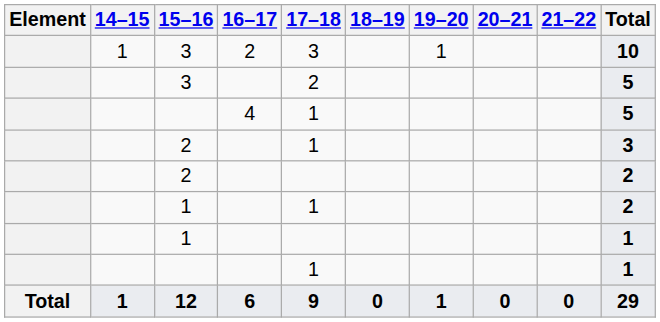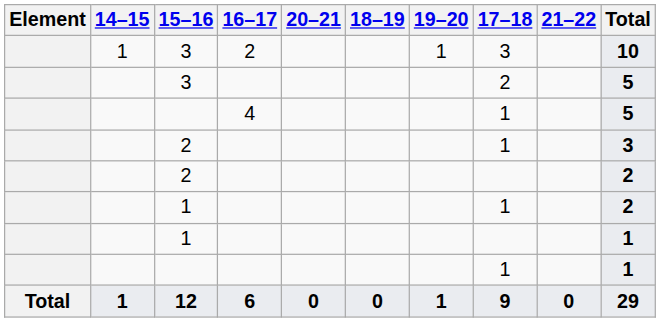columns swapped: (314, 20) <-> (505, 20)
